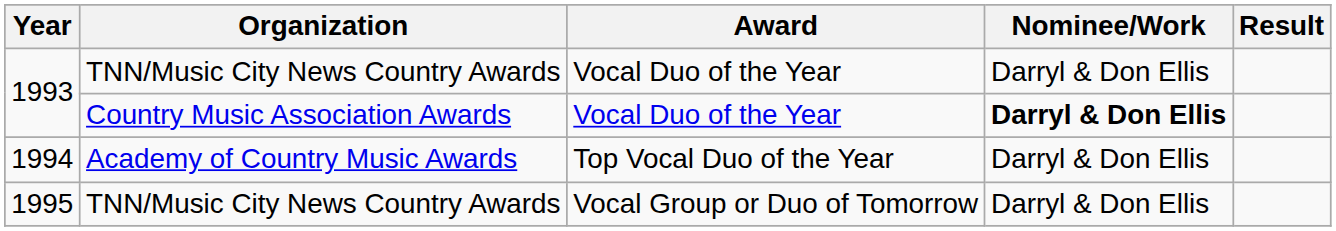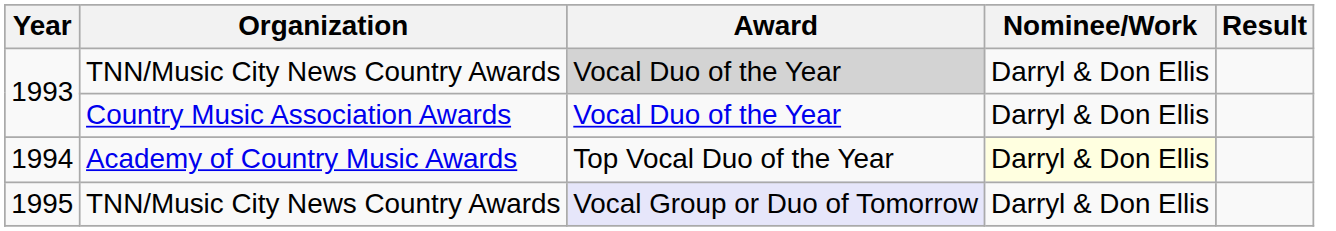(707, 70) no background -> (707, 70) lightgrey background
(1109, 114) bold -> (1100, 114) normal
(1100, 159) no background -> (1100, 159) lightyellow background
(776, 203) no background -> (776, 203) lavender background
